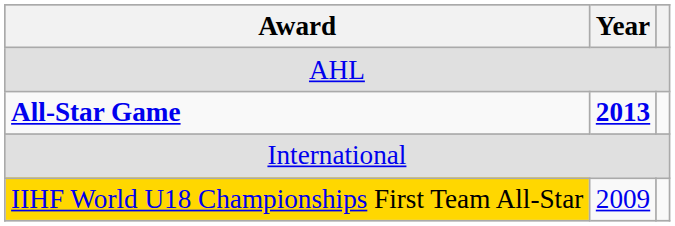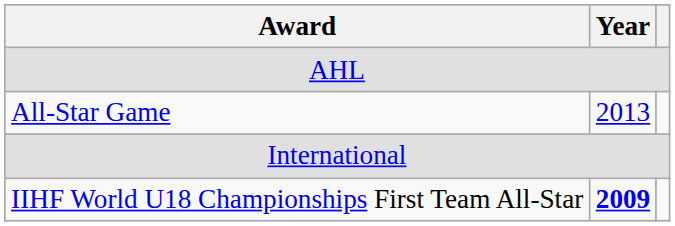(96, 112) bold -> (91, 112) normal
(623, 112) bold -> (623, 112) normal
(297, 198) gold background -> (297, 198) no background
(623, 198) normal -> (623, 198) bold
